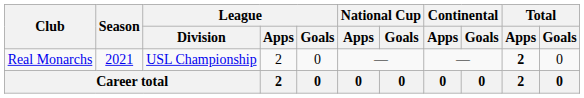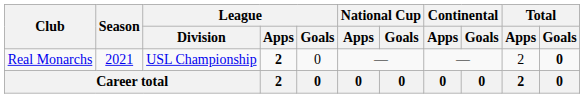(278, 59) normal -> (278, 59) bold
(521, 59) bold -> (521, 59) normal
(560, 59) normal -> (560, 59) bold
